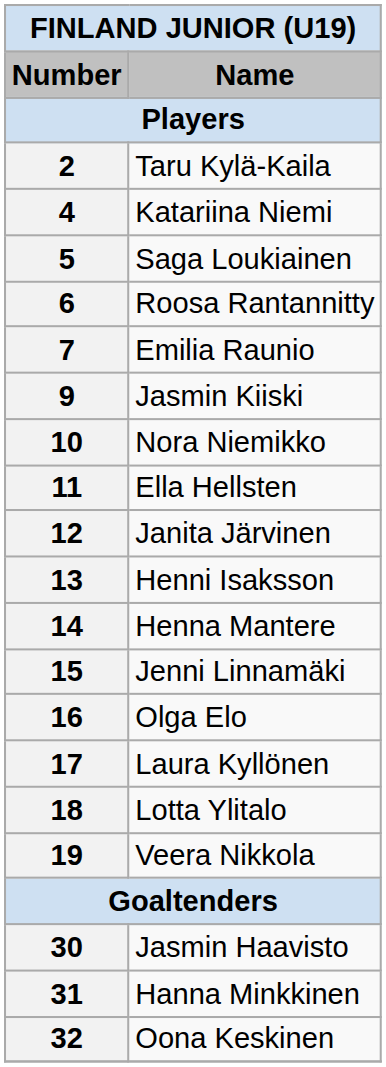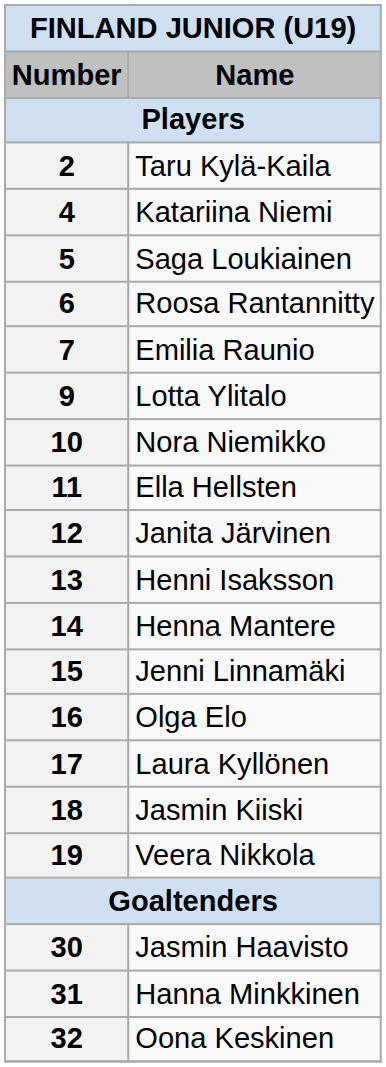(219, 396) Jasmin Kiiski -> (211, 396) Lotta Ylitalo
(211, 810) Lotta Ylitalo -> (219, 810) Jasmin Kiiski
